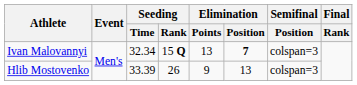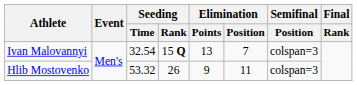(142, 51) 32.34 -> (142, 51) 32.54
(246, 51) bold -> (246, 51) normal
(142, 71) 33.39 -> (142, 71) 53.32
(246, 71) 13 -> (246, 71) 11
